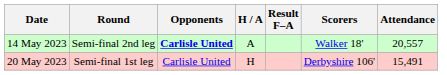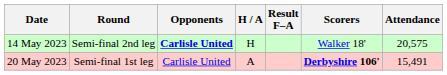(250, 43) A -> (250, 43) H
(408, 43) 20,557 -> (412, 43) 20,575
(250, 61) H -> (250, 61) A
(339, 61) normal -> (342, 61) bold
